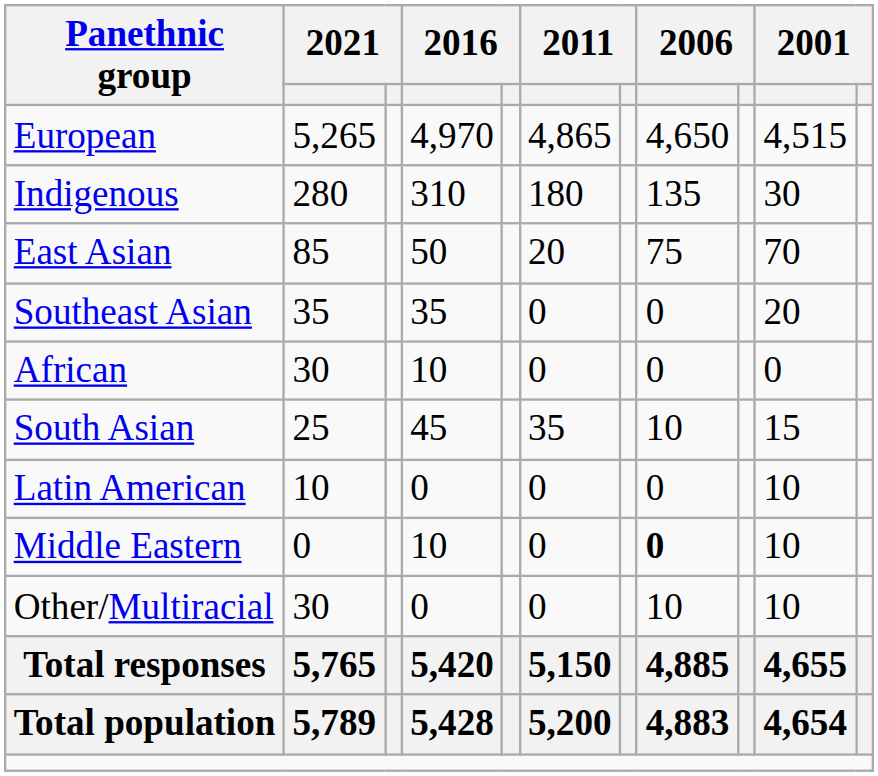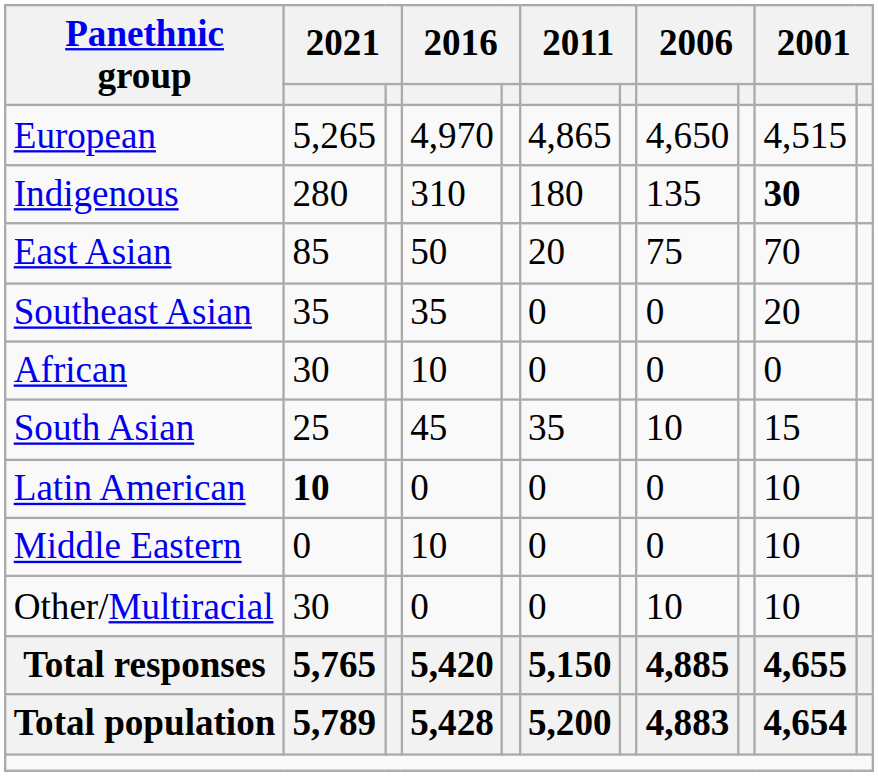(782, 193) normal -> (782, 193) bold
(311, 487) normal -> (311, 487) bold
(655, 546) bold -> (655, 546) normal
